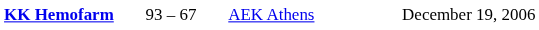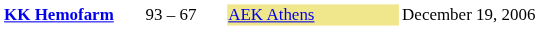(271, 14) no background -> (271, 14) khaki background
